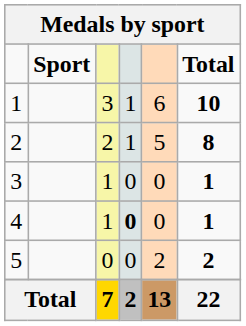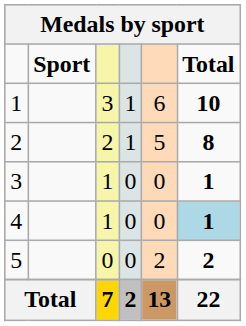(130, 221) bold -> (130, 221) normal
(208, 221) no background -> (208, 221) lightblue background
